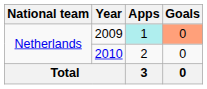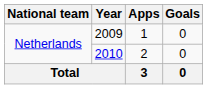(144, 34) paleturquoise background -> (144, 34) no background
(183, 34) lightsalmon background -> (183, 34) no background
